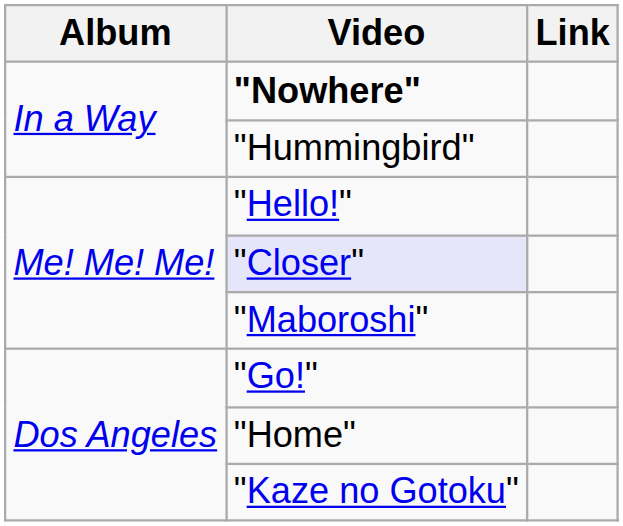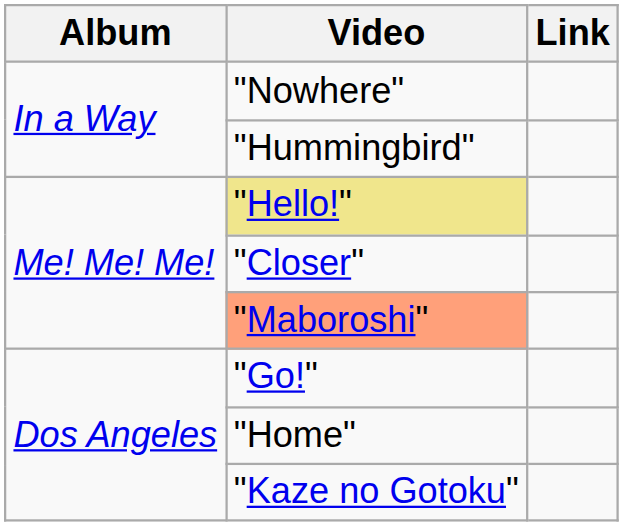(327, 90) bold -> (319, 90) normal
(293, 205) no background -> (293, 205) khaki background
(299, 262) lavender background -> (299, 262) no background
(331, 319) no background -> (331, 319) lightsalmon background
